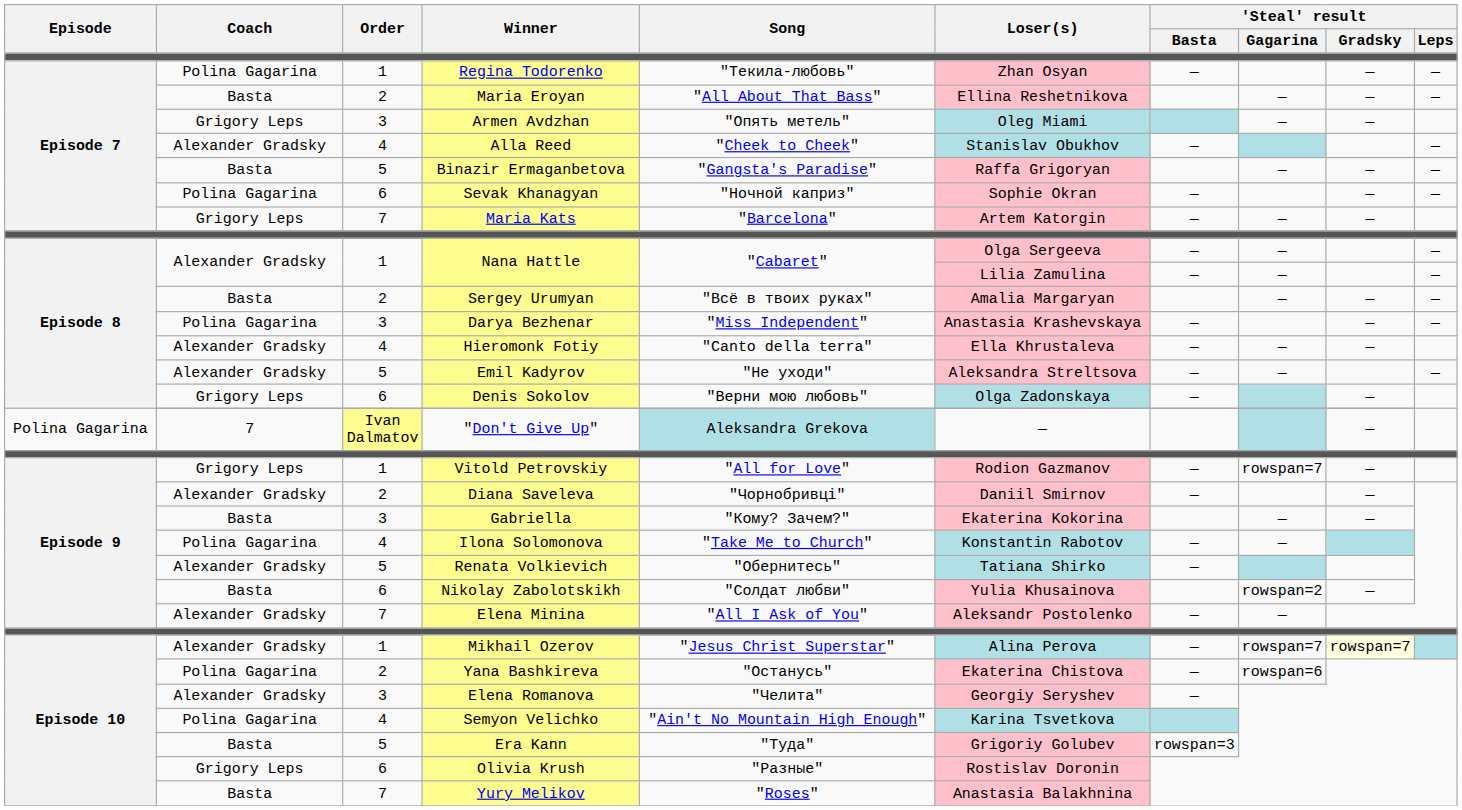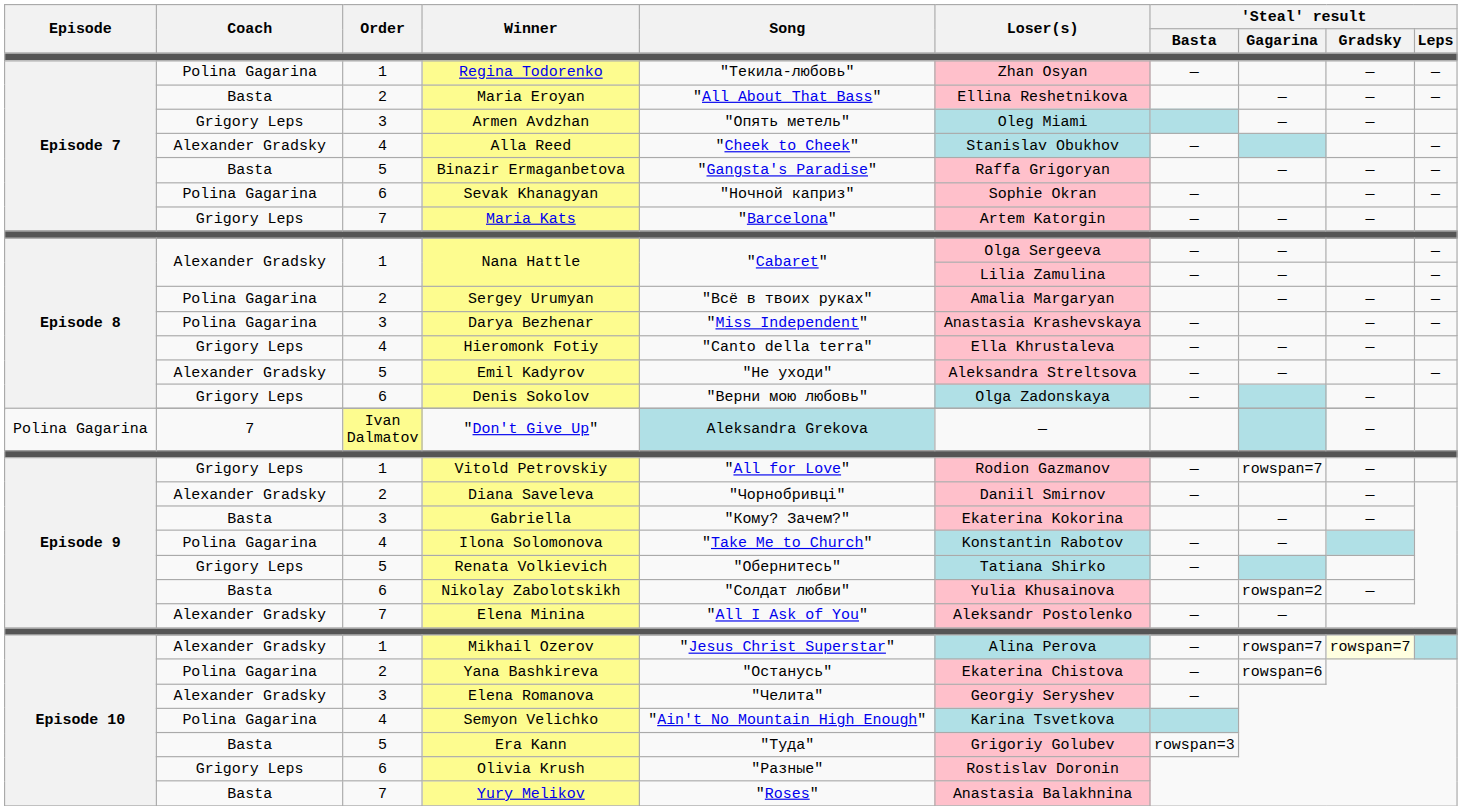(250, 299) Basta -> (250, 299) Polina Gagarina
(250, 348) Alexander Gradsky -> (250, 348) Grigory Leps
(250, 567) Alexander Gradsky -> (250, 567) Grigory Leps
